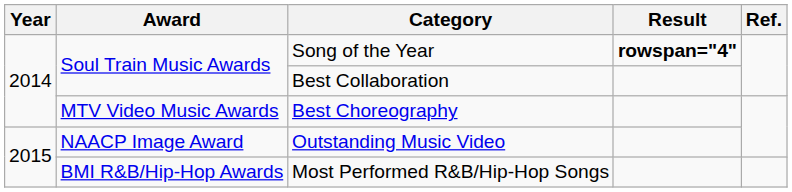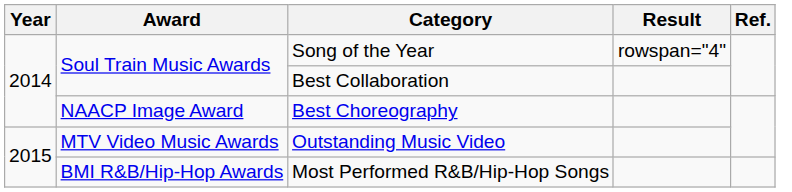(677, 50) bold -> (672, 50) normal
(170, 111) MTV Video Music Awards -> (152, 111) NAACP Image Award
(152, 141) NAACP Image Award -> (170, 141) MTV Video Music Awards
